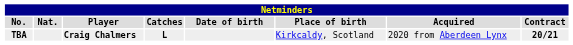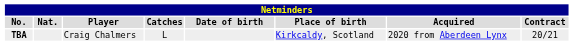(100, 35) bold -> (100, 35) normal
(165, 35) bold -> (165, 35) normal
(545, 35) bold -> (545, 35) normal
